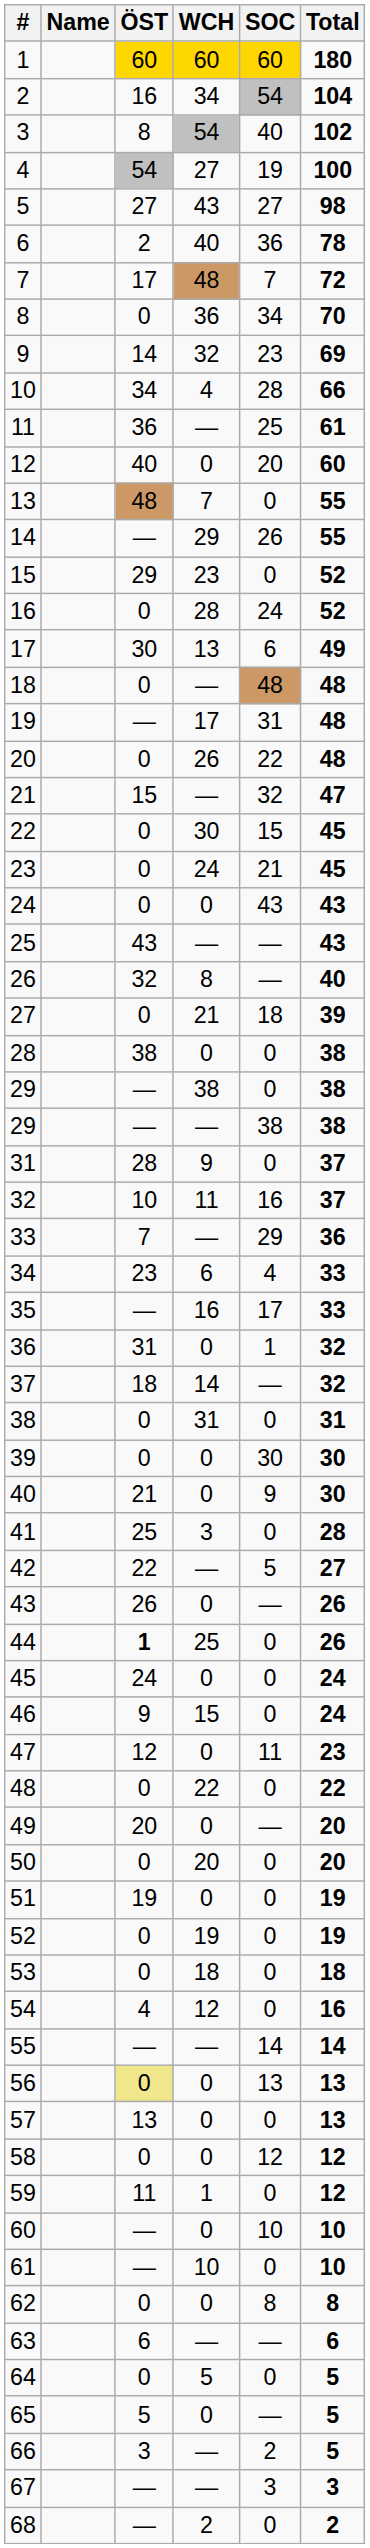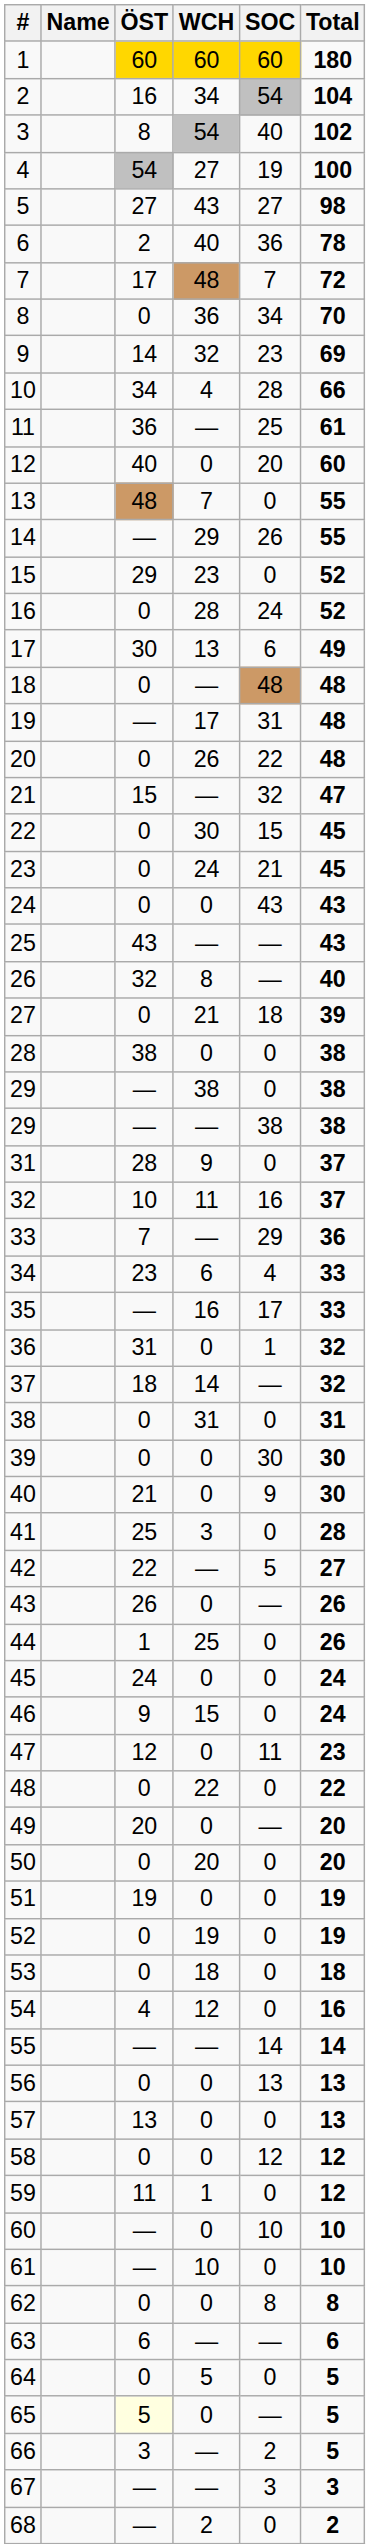(144, 1641) bold -> (144, 1641) normal
(144, 2083) khaki background -> (144, 2083) no background
(144, 2414) no background -> (144, 2414) lightyellow background
